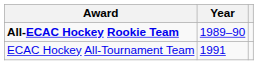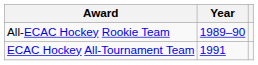(93, 32) bold -> (88, 32) normal
